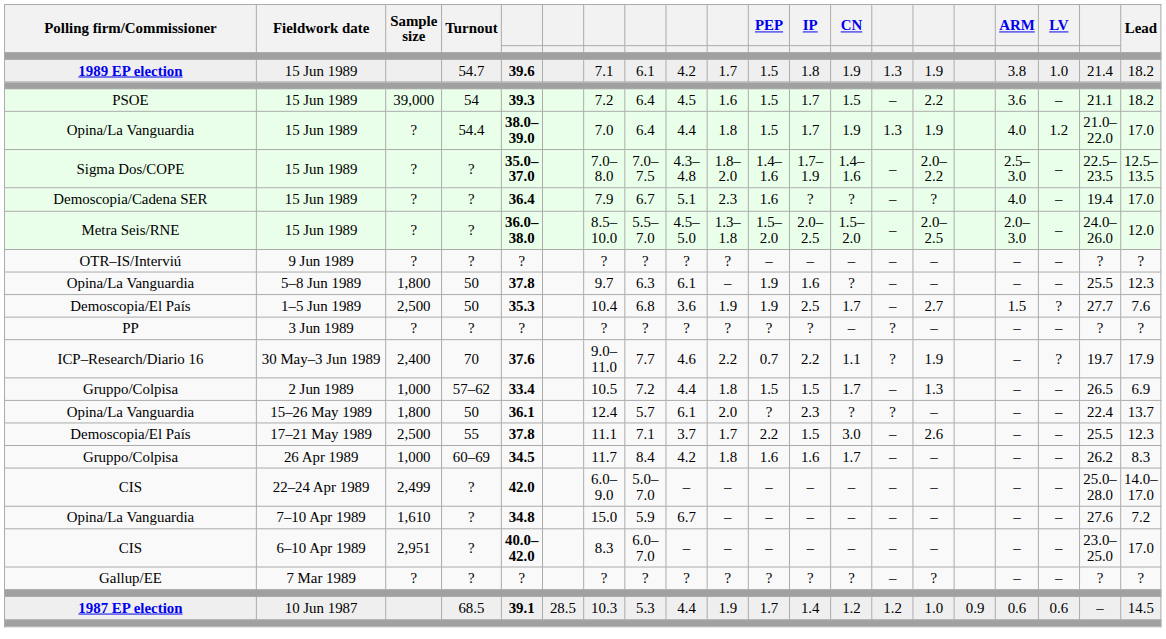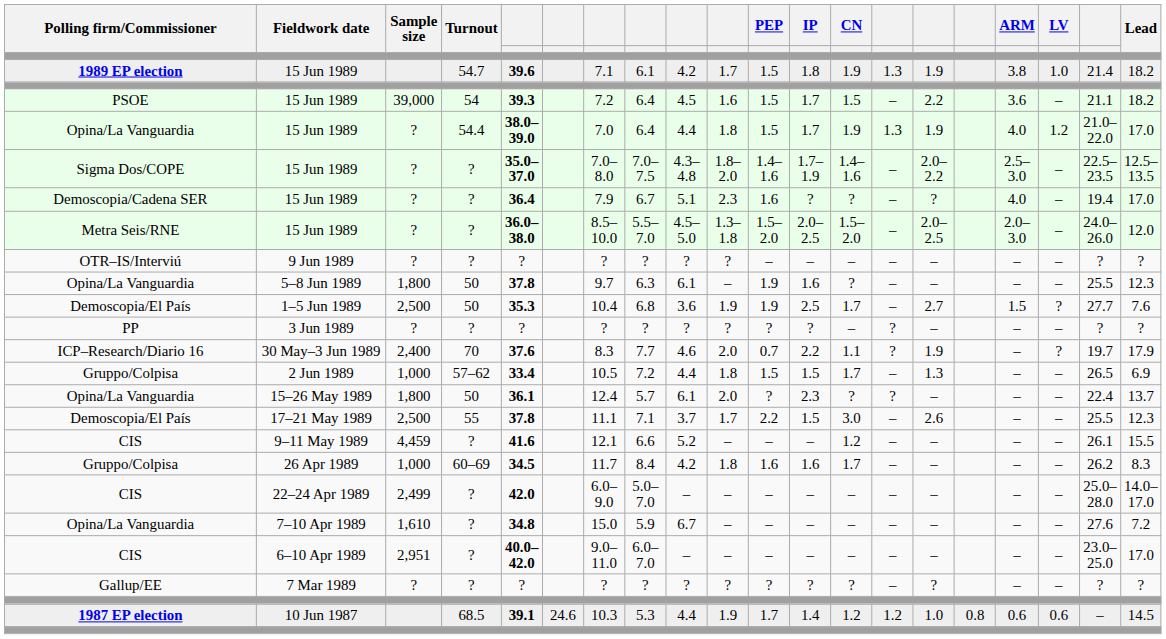(604, 358) 9.0– 11.0 -> (604, 350) 8.3
(728, 358) 2.2 -> (728, 350) 2.0
+ row: (130, 441)
(604, 548) 8.3 -> (604, 555) 9.0– 11.0
(563, 608) 28.5 -> (563, 615) 24.6
(975, 608) 0.9 -> (975, 615) 0.8
